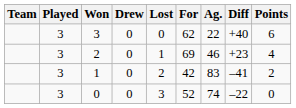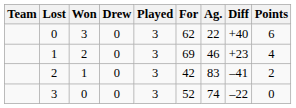columns swapped: (60, 14) <-> (161, 14)
